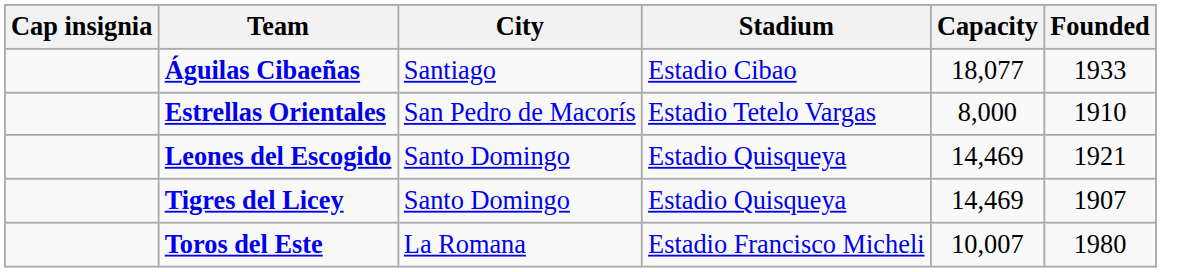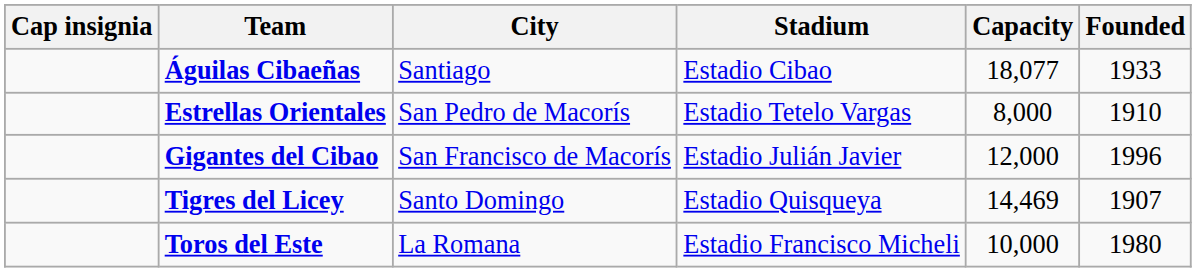+ row: (272, 157)
- row: (278, 157)
(987, 243) 10,007 -> (1023, 243) 10,000
